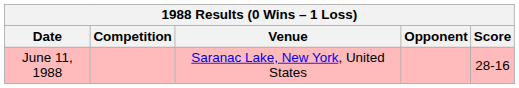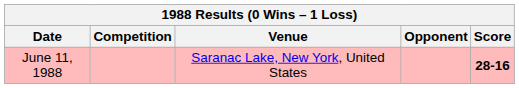(493, 65) normal -> (493, 65) bold
